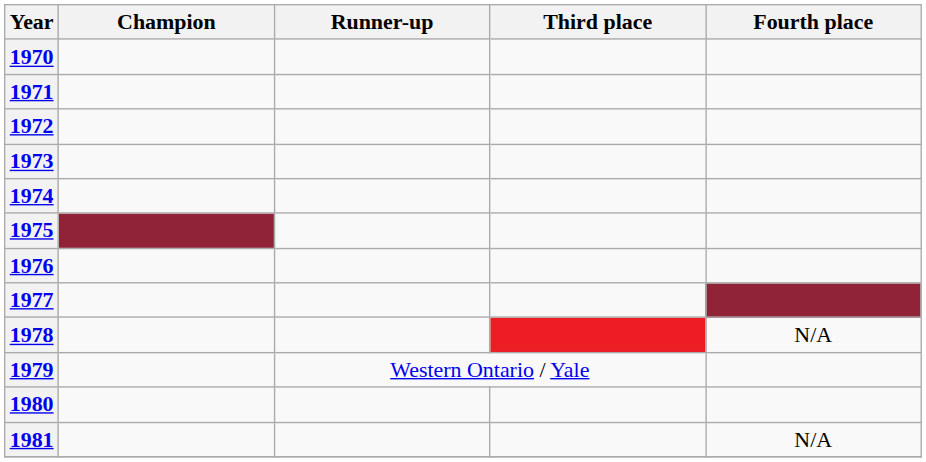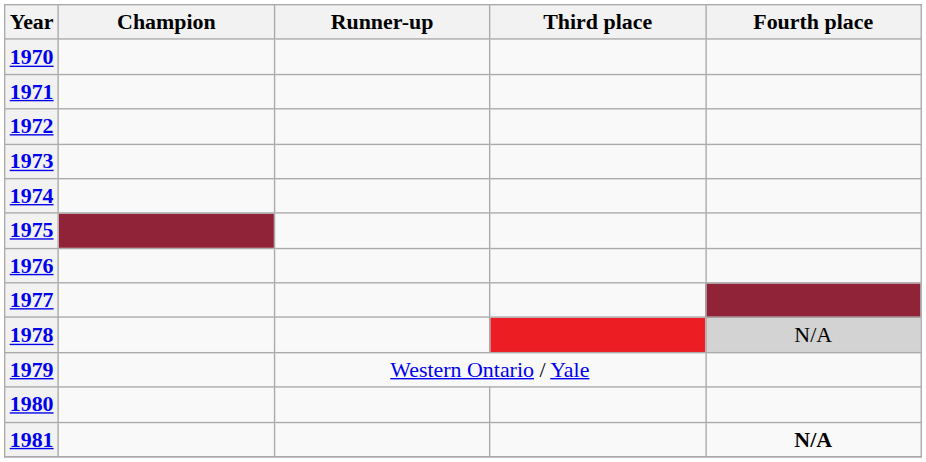(813, 334) no background -> (813, 334) lightgrey background
(813, 439) normal -> (813, 439) bold
